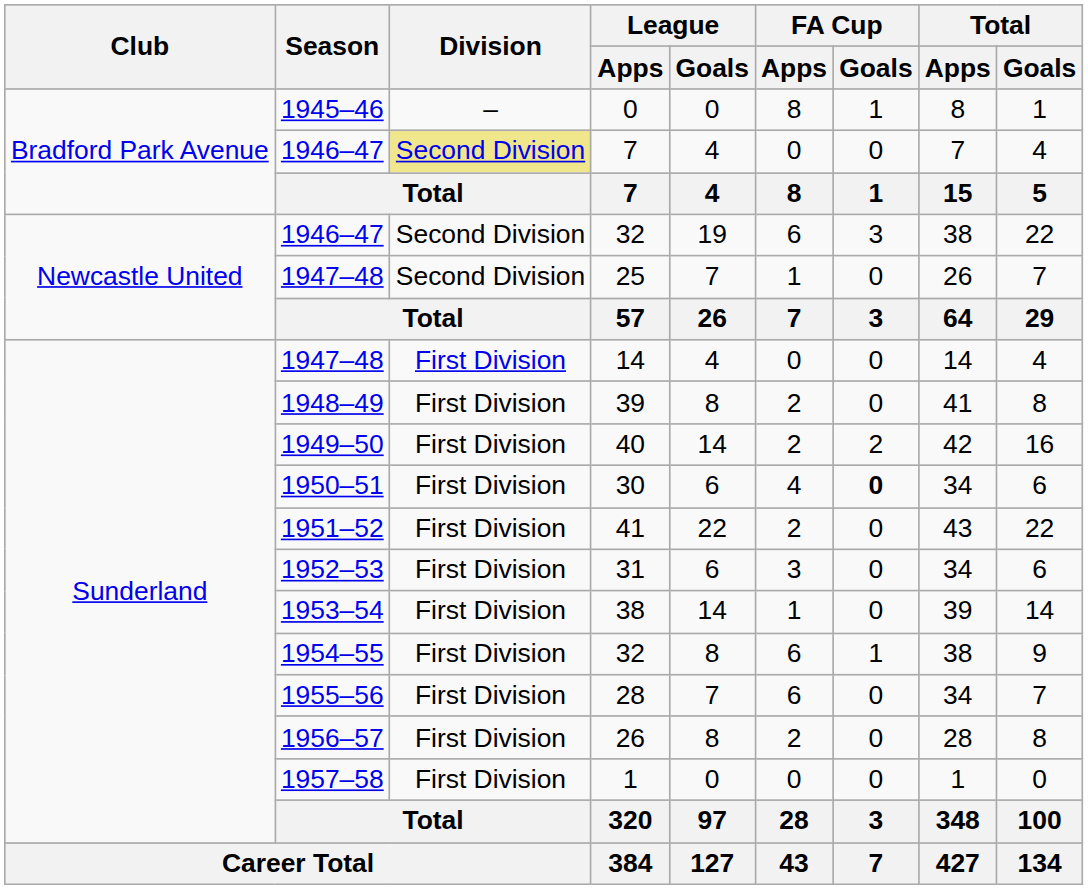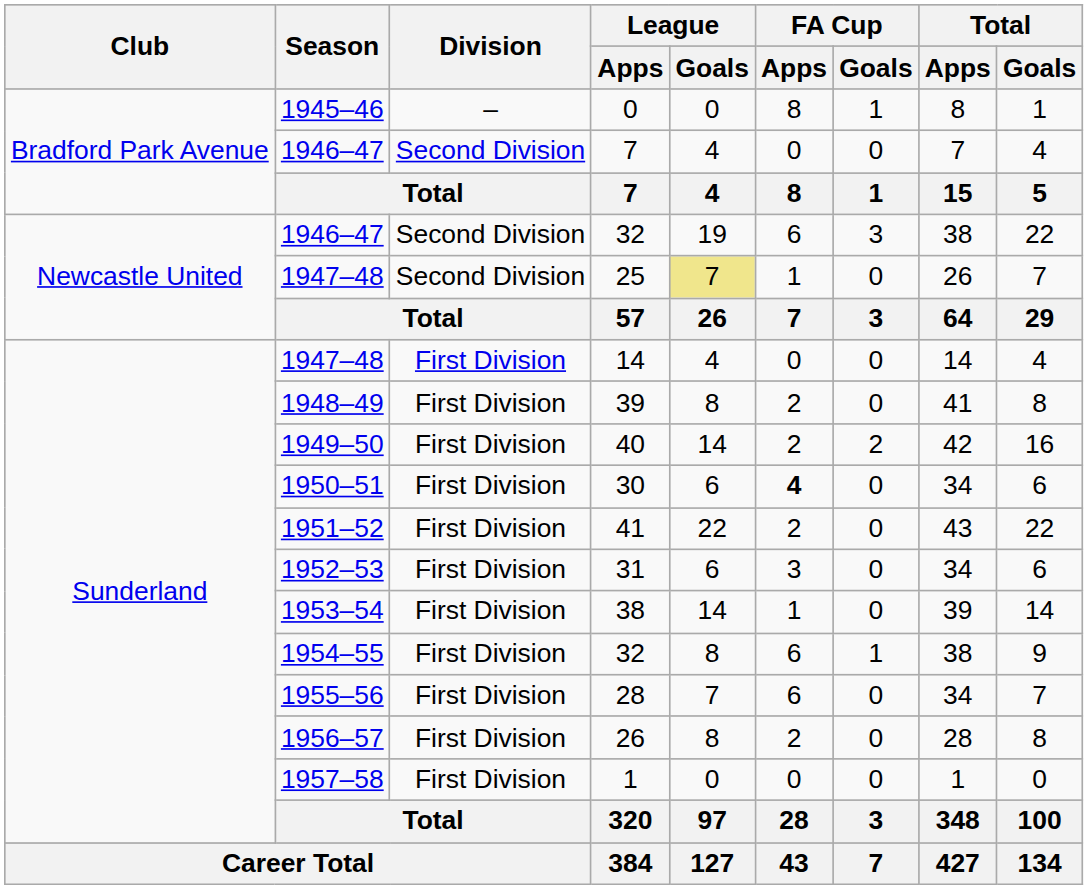(491, 151) khaki background -> (491, 151) no background
(712, 276) no background -> (712, 276) khaki background
(794, 485) normal -> (794, 485) bold
(876, 485) bold -> (876, 485) normal
